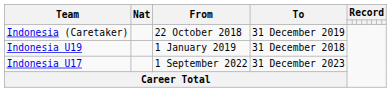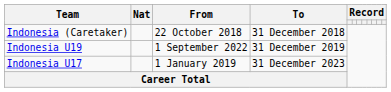(298, 32) 31 December 2019 -> (298, 32) 31 December 2018
(195, 48) 1 January 2019 -> (201, 48) 1 September 2022
(298, 48) 31 December 2018 -> (298, 48) 31 December 2019
(201, 64) 1 September 2022 -> (195, 64) 1 January 2019
